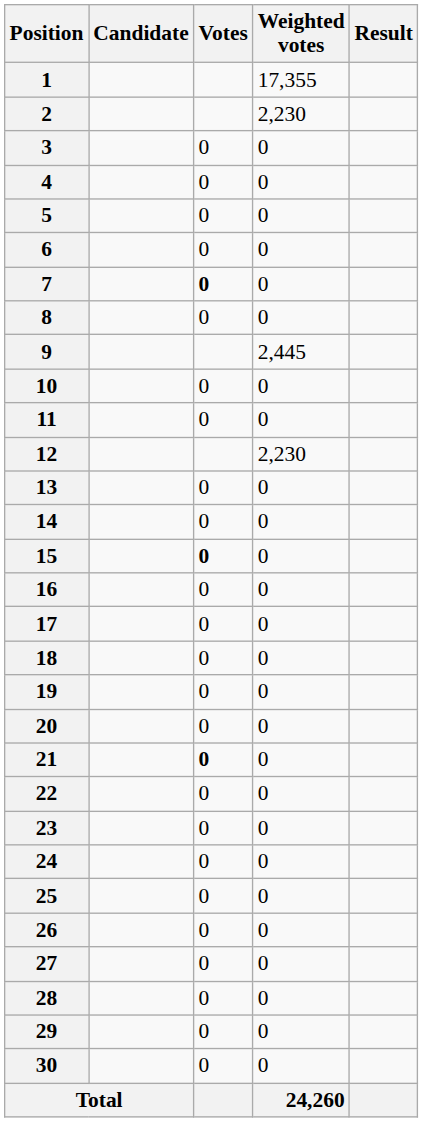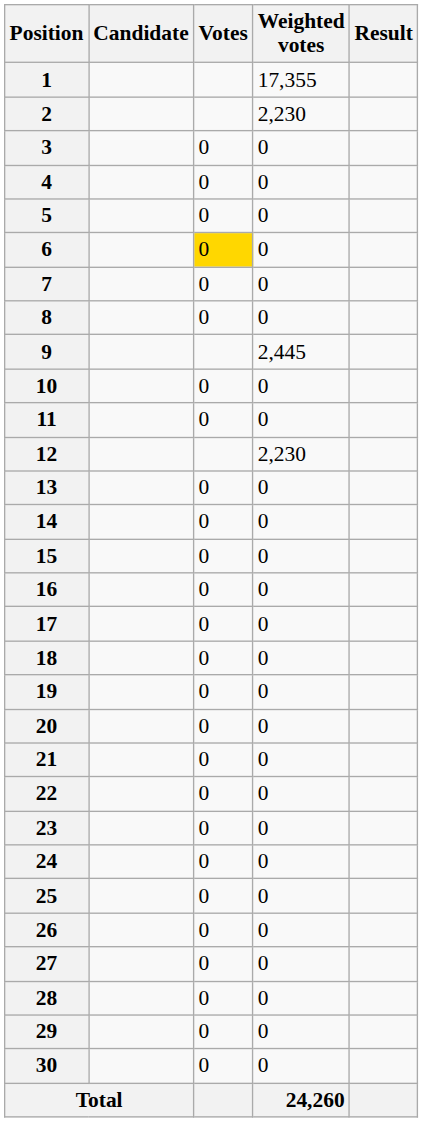(204, 249) no background -> (204, 249) gold background
(204, 283) bold -> (204, 283) normal
(204, 555) bold -> (204, 555) normal
(204, 759) bold -> (204, 759) normal
